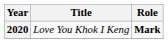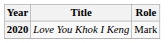(147, 30) bold -> (146, 30) normal
